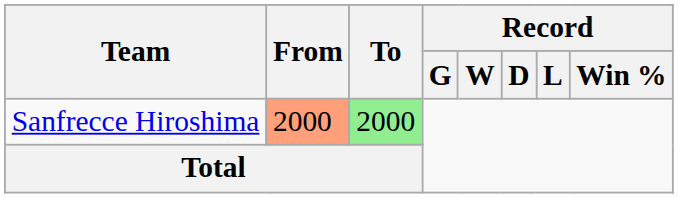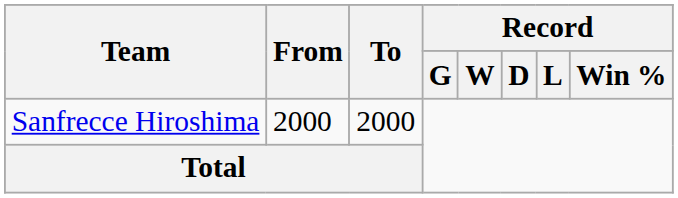(302, 121) lightsalmon background -> (302, 121) no background
(386, 121) lightgreen background -> (386, 121) no background
